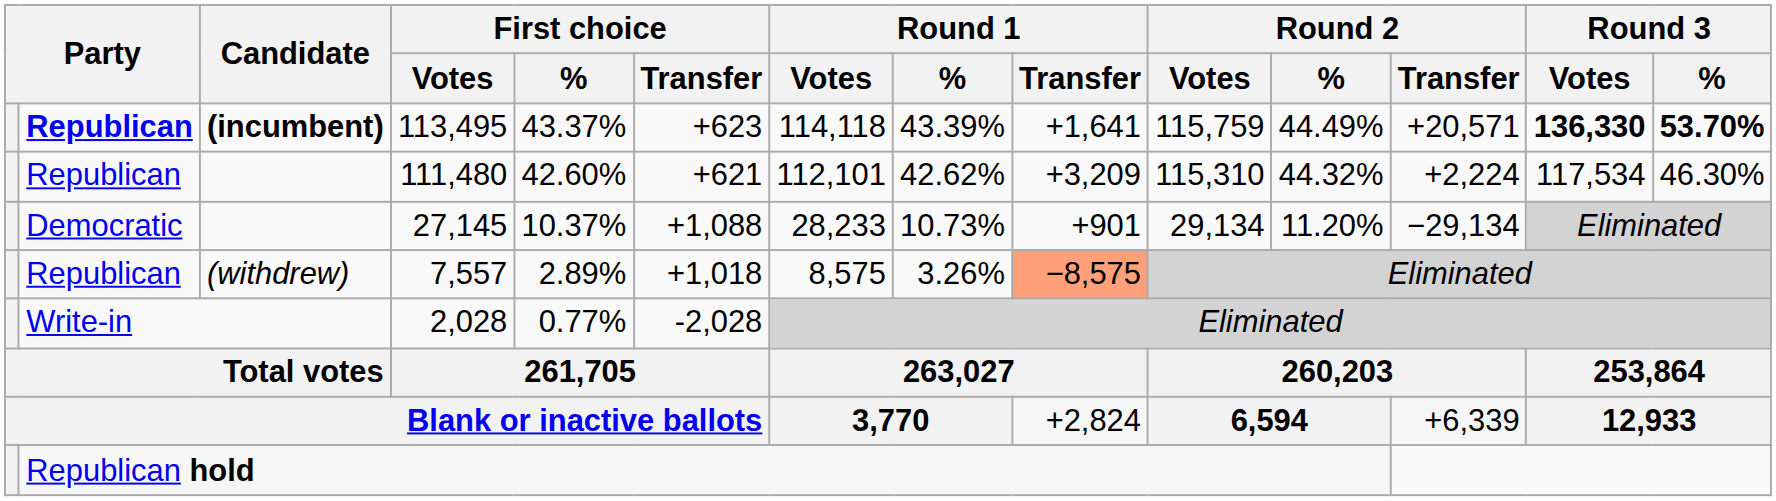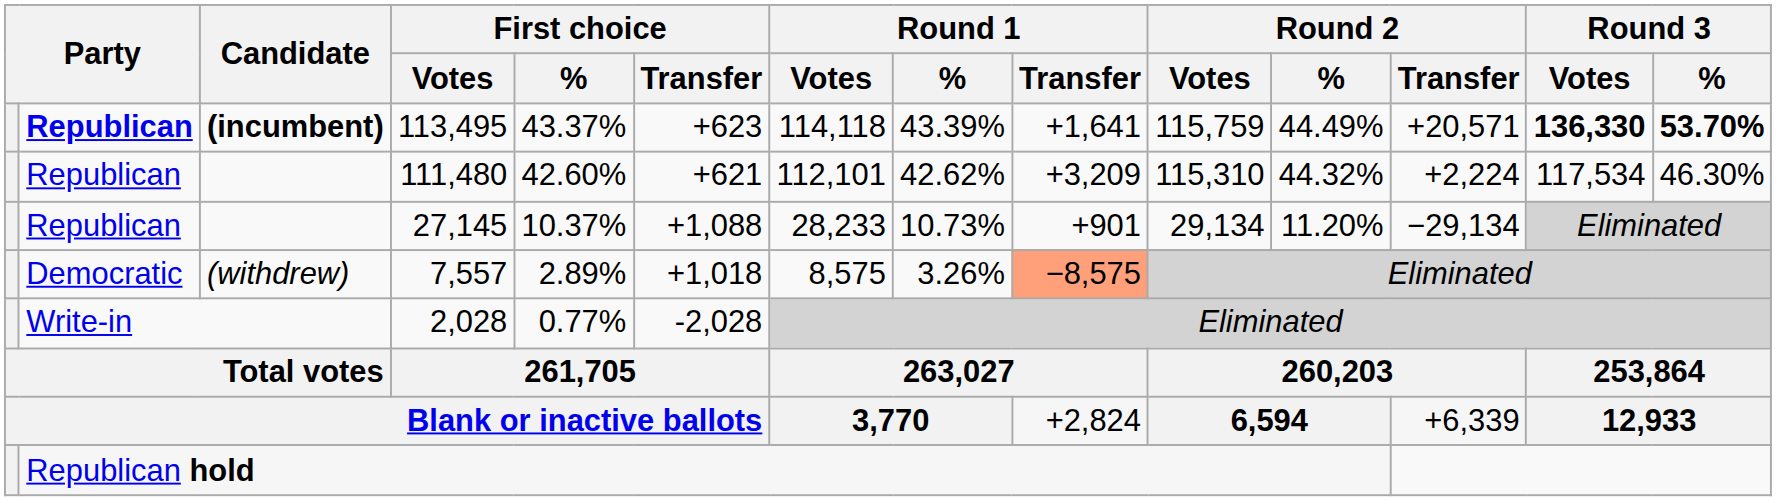(104, 224) Democratic -> (104, 224) Republican
(104, 273) Republican -> (104, 273) Democratic
